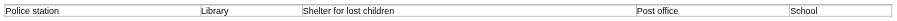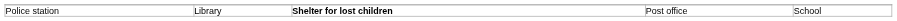(348, 11) normal -> (342, 11) bold
